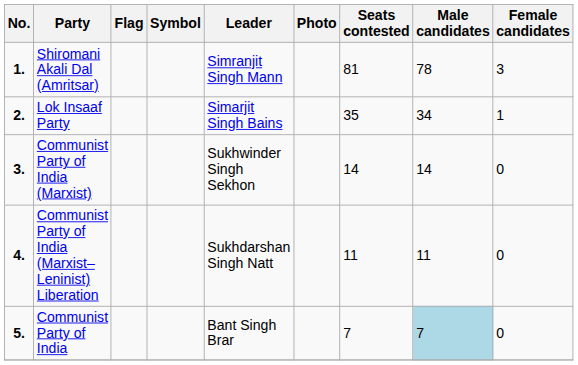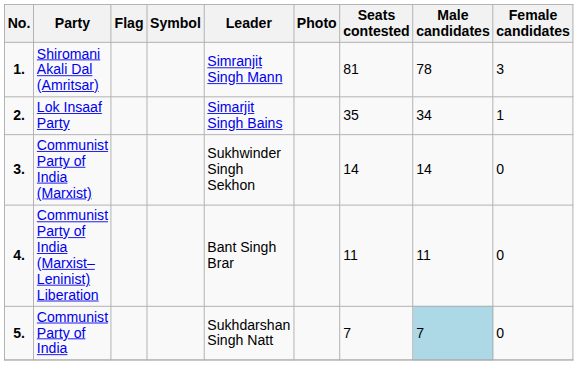(249, 255) Sukhdarshan Singh Natt -> (242, 255) Bant Singh Brar
(242, 333) Bant Singh Brar -> (249, 333) Sukhdarshan Singh Natt
